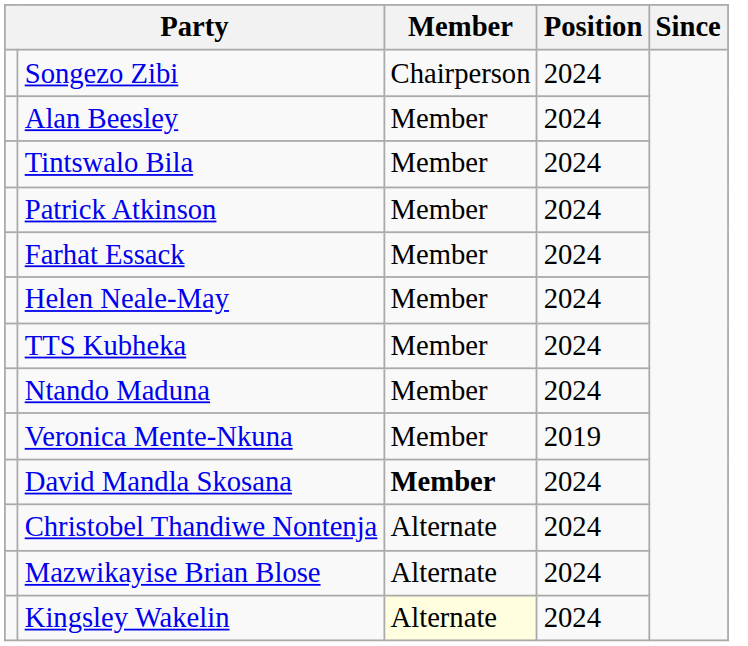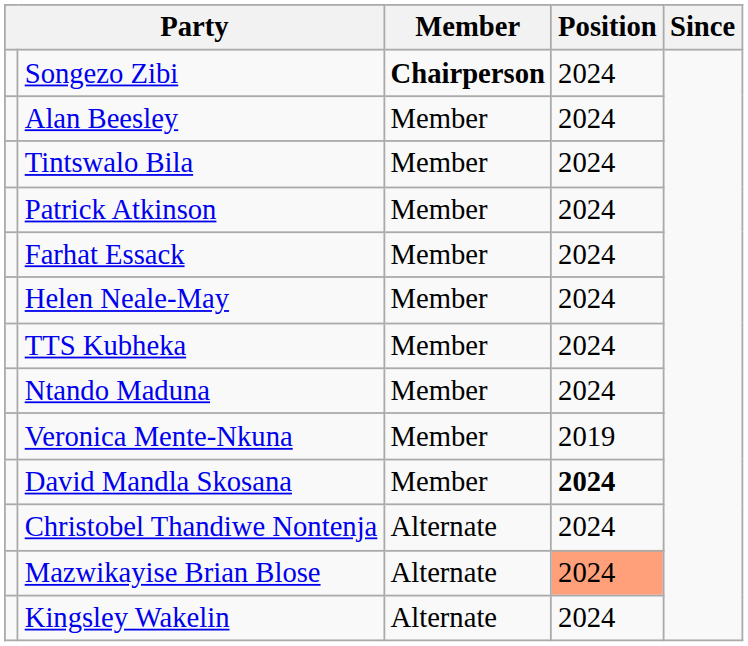(461, 72) normal -> (468, 72) bold
(443, 481) bold -> (439, 481) normal
(572, 481) normal -> (587, 481) bold
(572, 572) no background -> (587, 572) lightsalmon background
(444, 617) lightyellow background -> (444, 617) no background
